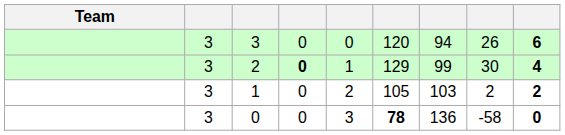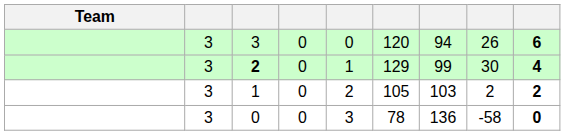(255, 67) normal -> (255, 67) bold
(302, 67) bold -> (302, 67) normal
(396, 117) bold -> (396, 117) normal
